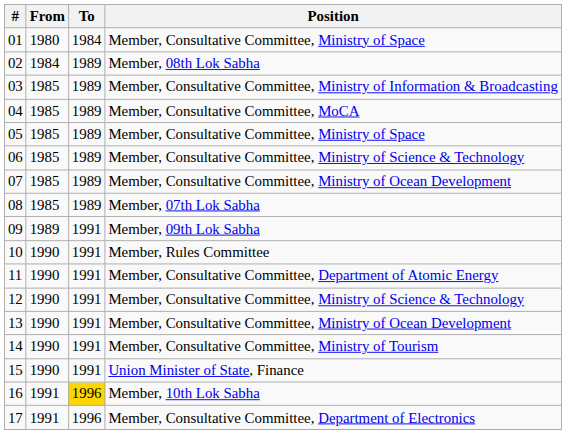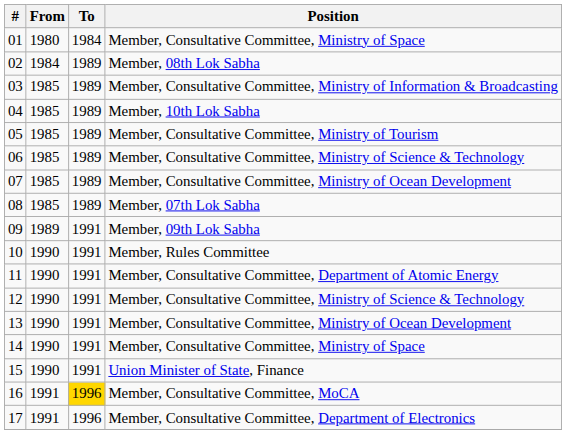(234, 110) Member, Consultative Committee, MoCA -> (184, 110) Member, 10th Lok Sabha
(267, 134) Member, Consultative Committee, Ministry of Space -> (273, 134) Member, Consultative Committee, Ministry of Tourism
(273, 346) Member, Consultative Committee, Ministry of Tourism -> (267, 346) Member, Consultative Committee, Ministry of Space
(184, 393) Member, 10th Lok Sabha -> (234, 393) Member, Consultative Committee, MoCA
